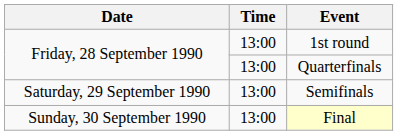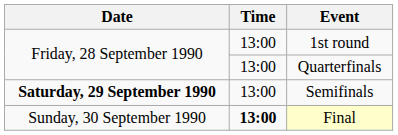(117, 92) normal -> (117, 92) bold
(258, 117) normal -> (258, 117) bold
